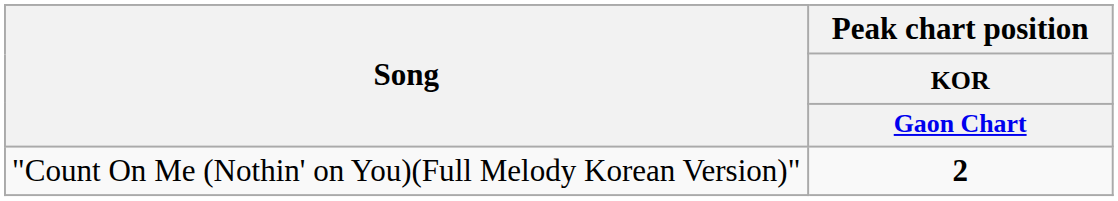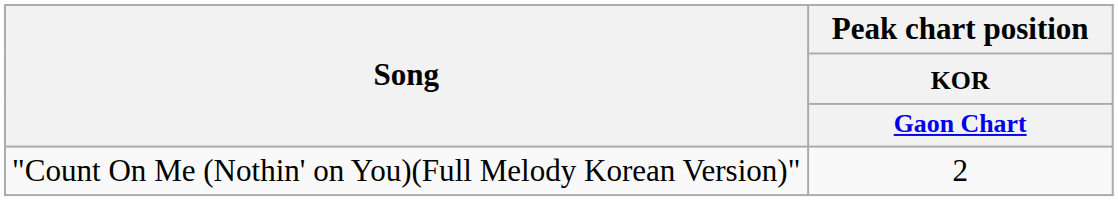(960, 170) bold -> (960, 170) normal
